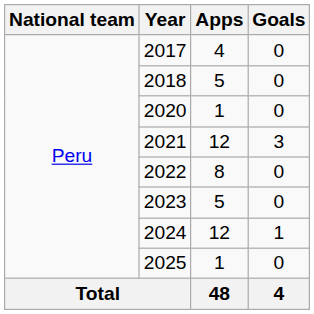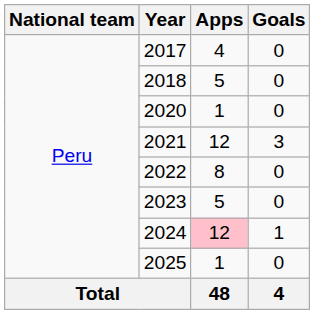(219, 232) no background -> (219, 232) pink background
